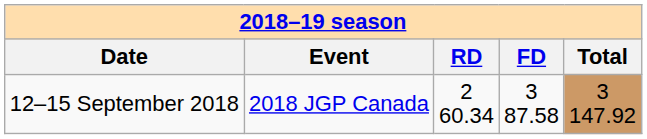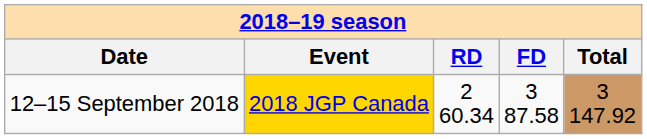(339, 103) no background -> (339, 103) gold background
